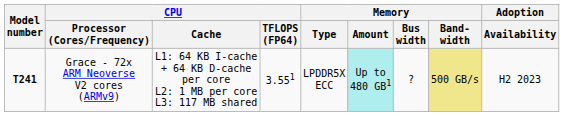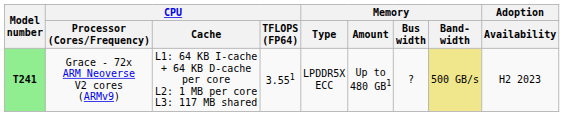(25, 80) no background -> (25, 80) lightgreen background
(371, 80) paleturquoise background -> (371, 80) no background
